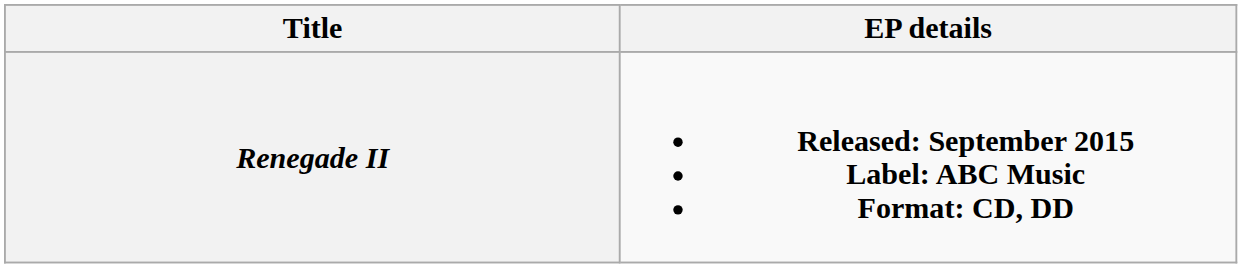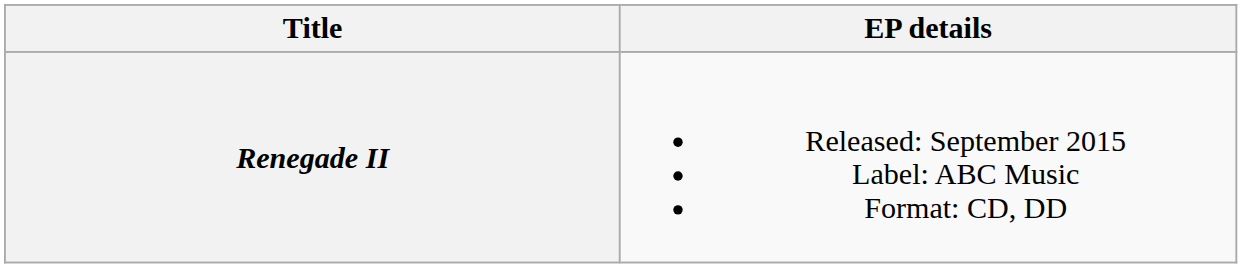(928, 174) bold -> (928, 174) normal
